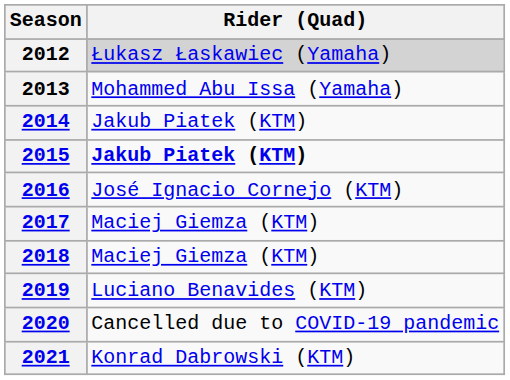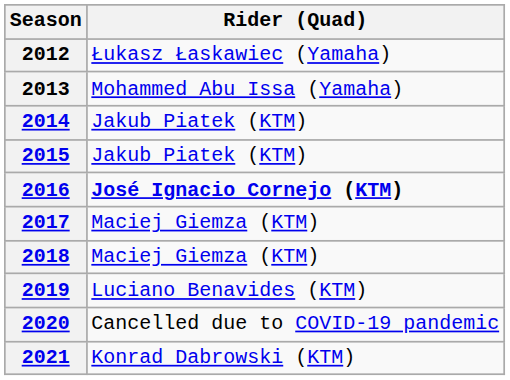(241, 55) lightgrey background -> (241, 55) no background
(199, 156) bold -> (199, 156) normal
(247, 189) normal -> (247, 189) bold
